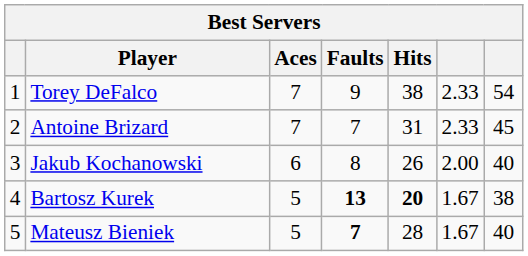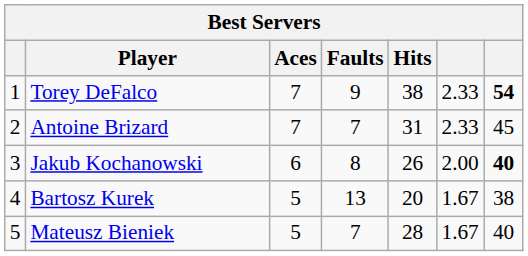(504, 92) normal -> (504, 92) bold
(504, 163) normal -> (504, 163) bold
(355, 198) bold -> (355, 198) normal
(413, 198) bold -> (413, 198) normal
(355, 233) bold -> (355, 233) normal
